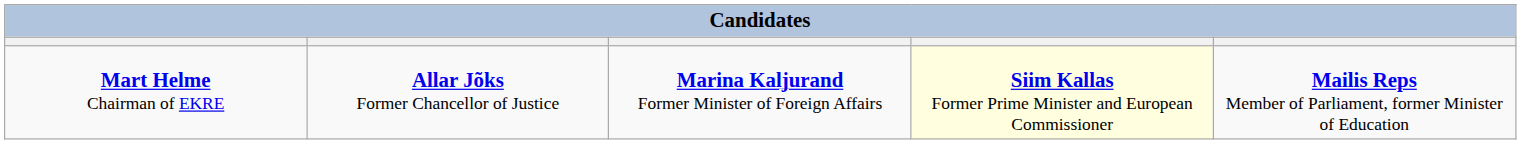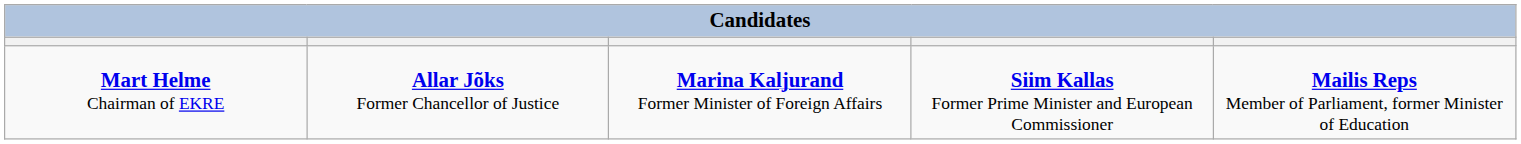(1062, 102) lightyellow background -> (1062, 102) no background
